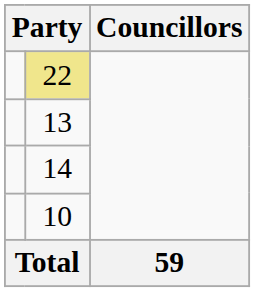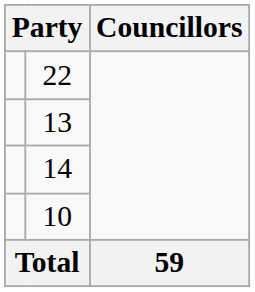(57, 74) khaki background -> (57, 74) no background
